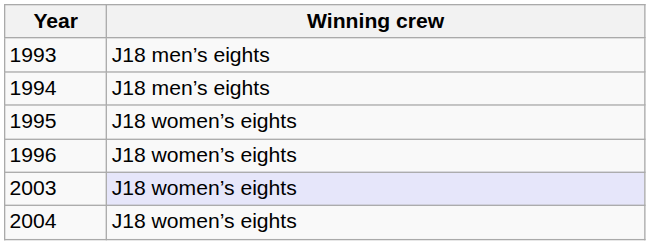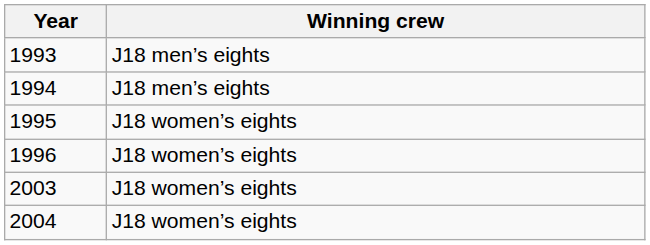(204, 188) lavender background -> (204, 188) no background
